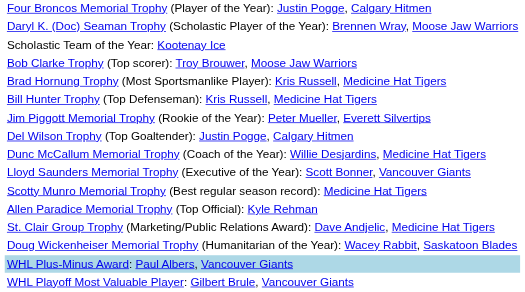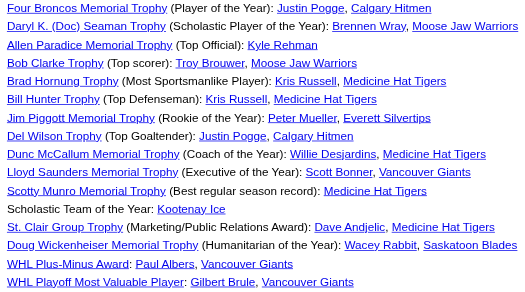(116, 45) Scholastic Team of the Year: Kootenay Ice -> (162, 45) Allen Paradice Memorial Trophy (Top Official): Kyle Rehman
(162, 209) Allen Paradice Memorial Trophy (Top Official): Kyle Rehman -> (116, 209) Scholastic Team of the Year: Kootenay Ice
(150, 264) lightblue background -> (150, 264) no background
